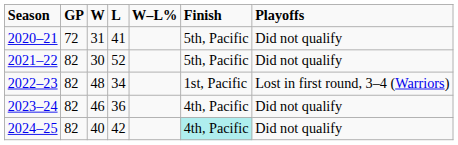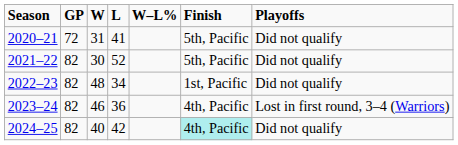(352, 83) Lost in first round, 3–4 (Warriors) -> (299, 83) Did not qualify
(299, 106) Did not qualify -> (352, 106) Lost in first round, 3–4 (Warriors)
